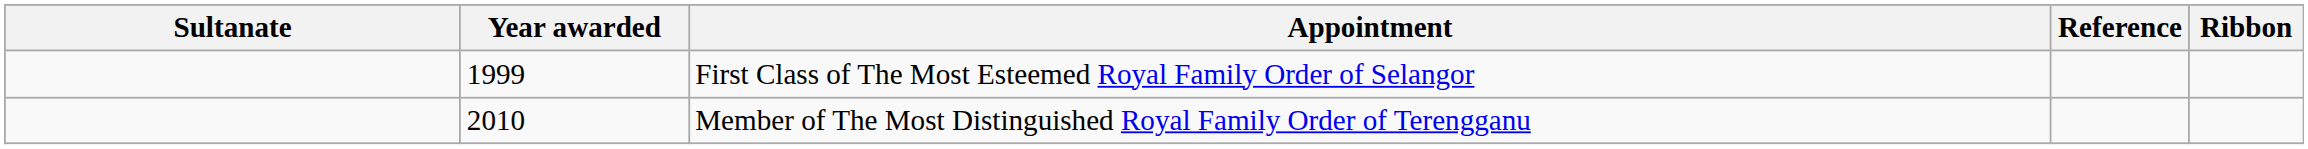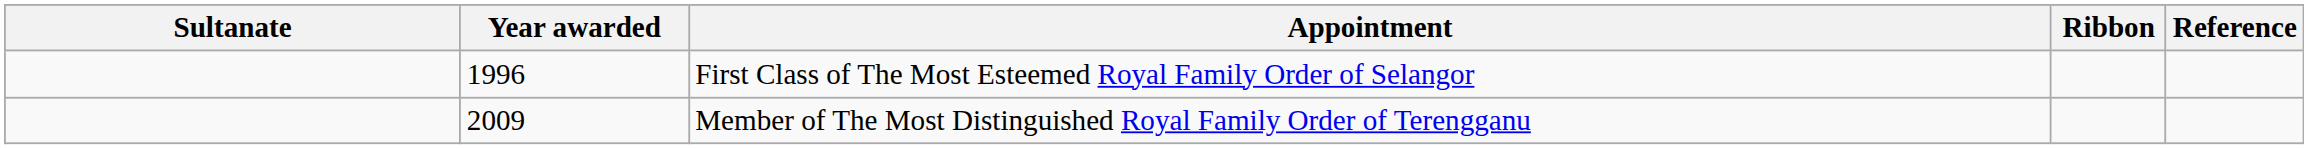columns swapped: (2246, 27) <-> (2120, 27)
(496, 73) 1999 -> (496, 73) 1996
(496, 119) 2010 -> (496, 119) 2009
